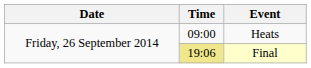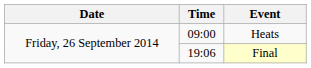(202, 53) khaki background -> (202, 53) no background
